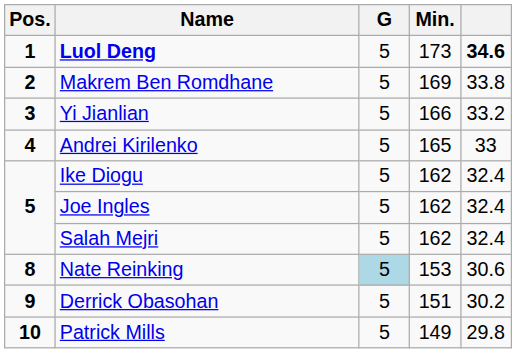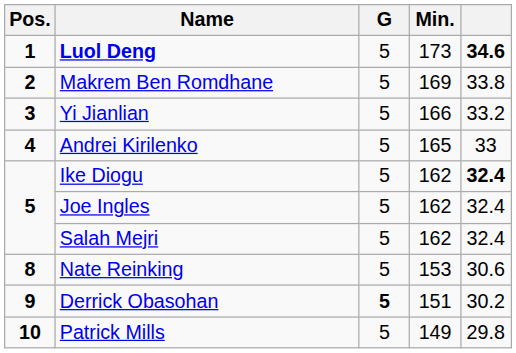(486, 176) normal -> (486, 176) bold
(384, 269) lightblue background -> (384, 269) no background
(384, 301) normal -> (384, 301) bold
